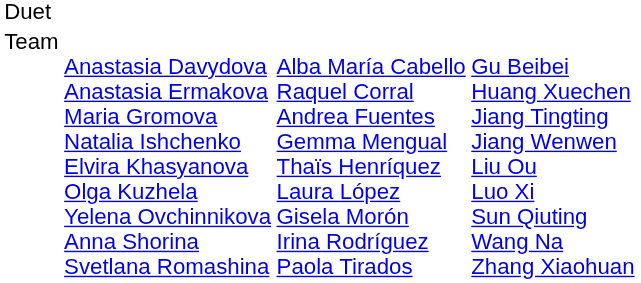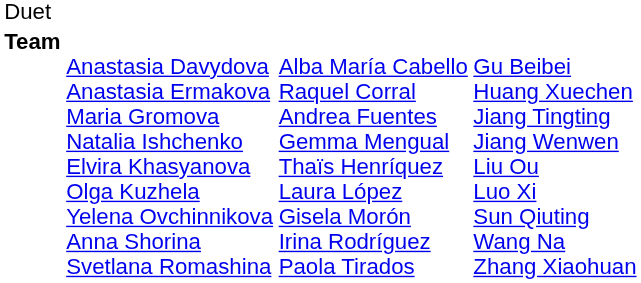(31, 42) normal -> (32, 42) bold
